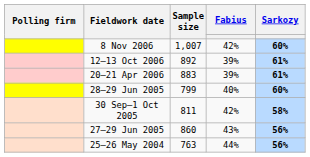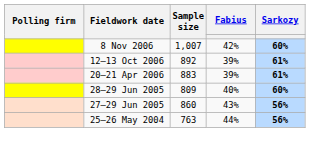(188, 90) 799 -> (188, 90) 809
- row: (127, 110)
